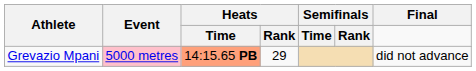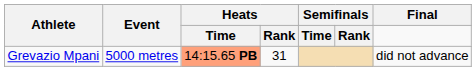(142, 57) pink background -> (142, 57) no background
(279, 57) 29 -> (279, 57) 31
